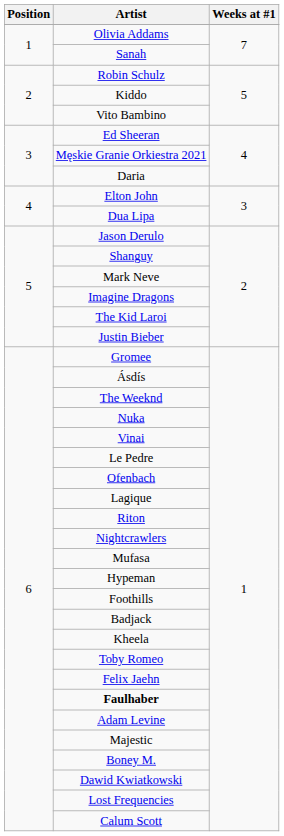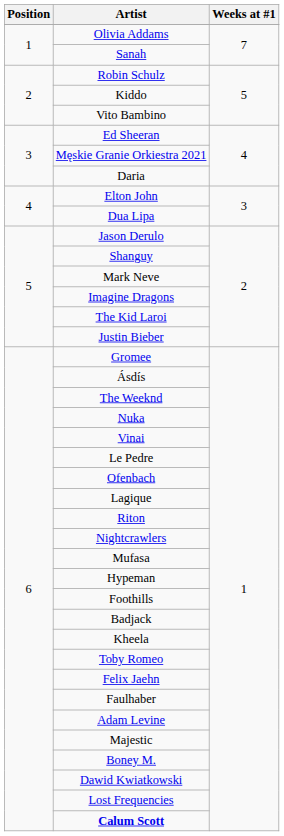(131, 699) bold -> (131, 699) normal
(131, 820) normal -> (131, 820) bold
